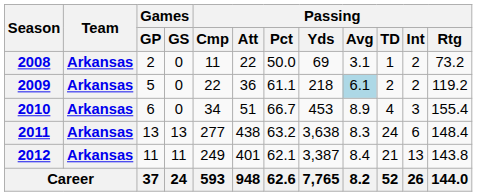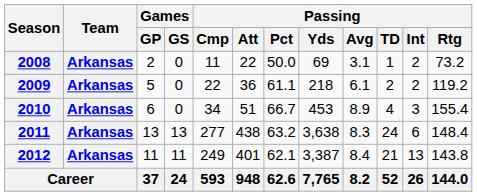(360, 86) lightblue background -> (360, 86) no background
